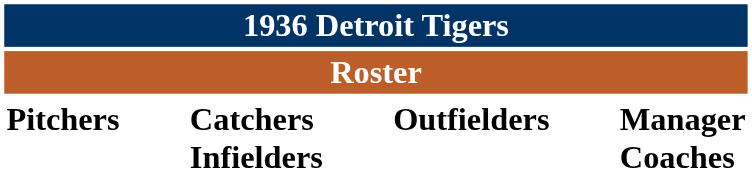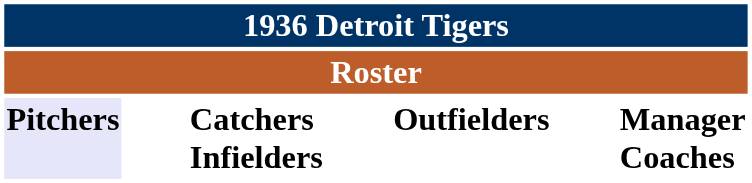(63, 118) no background -> (63, 118) lavender background
